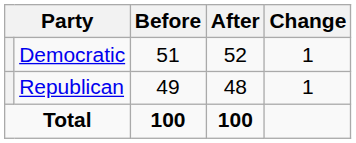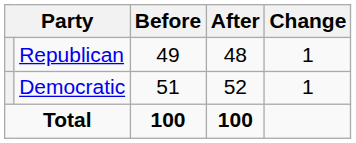rows swapped: (72, 54) <-> (72, 87)
